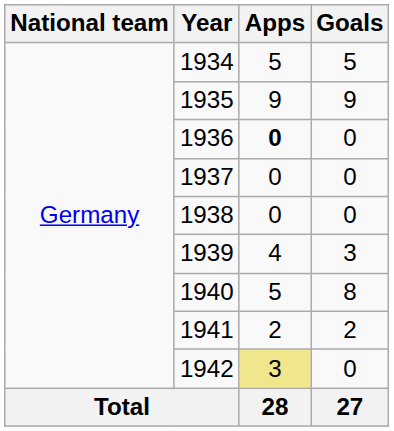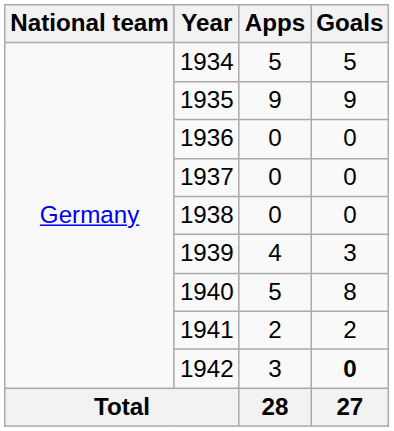(275, 138) bold -> (275, 138) normal
(275, 368) khaki background -> (275, 368) no background
(350, 368) normal -> (350, 368) bold
